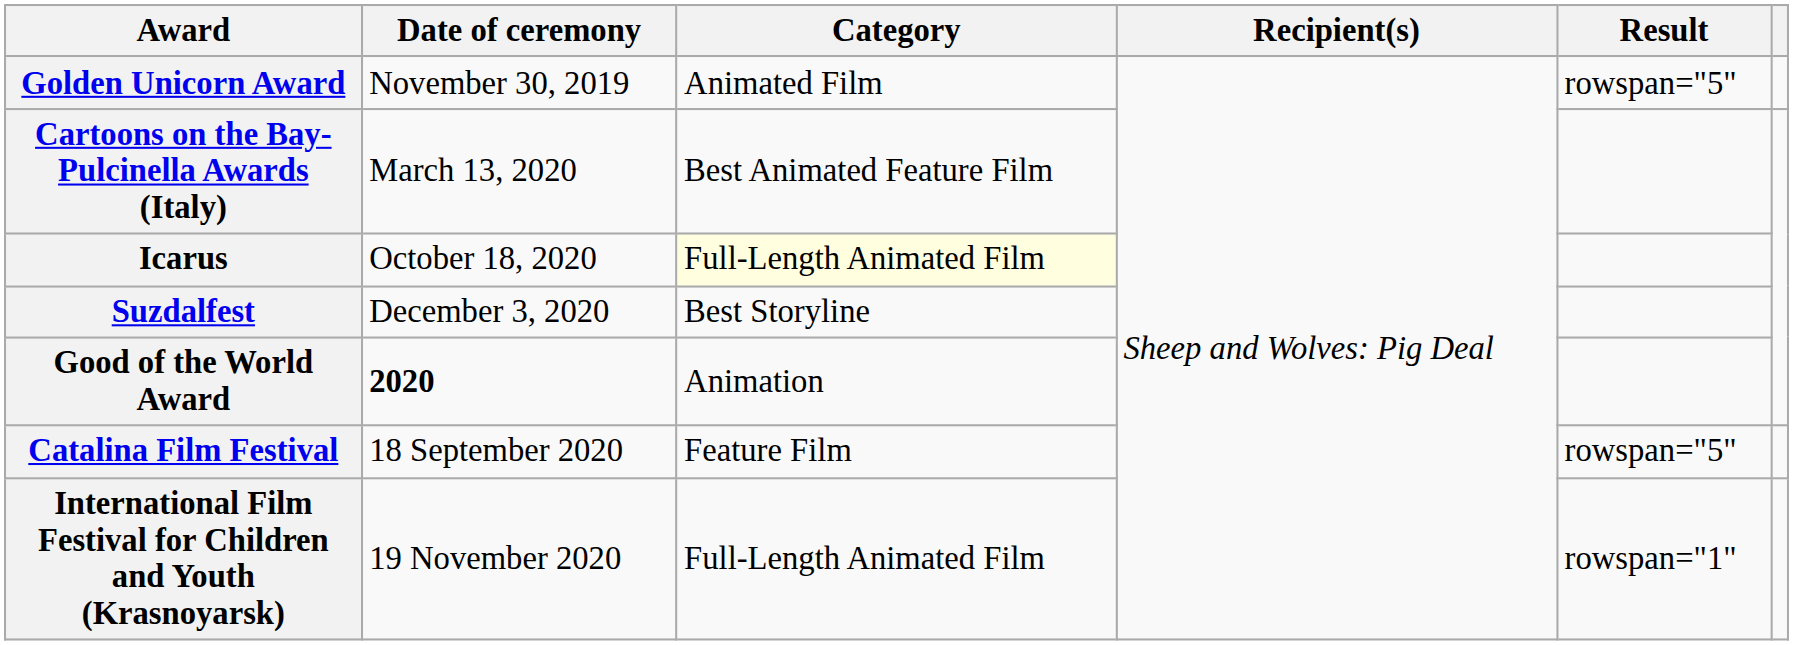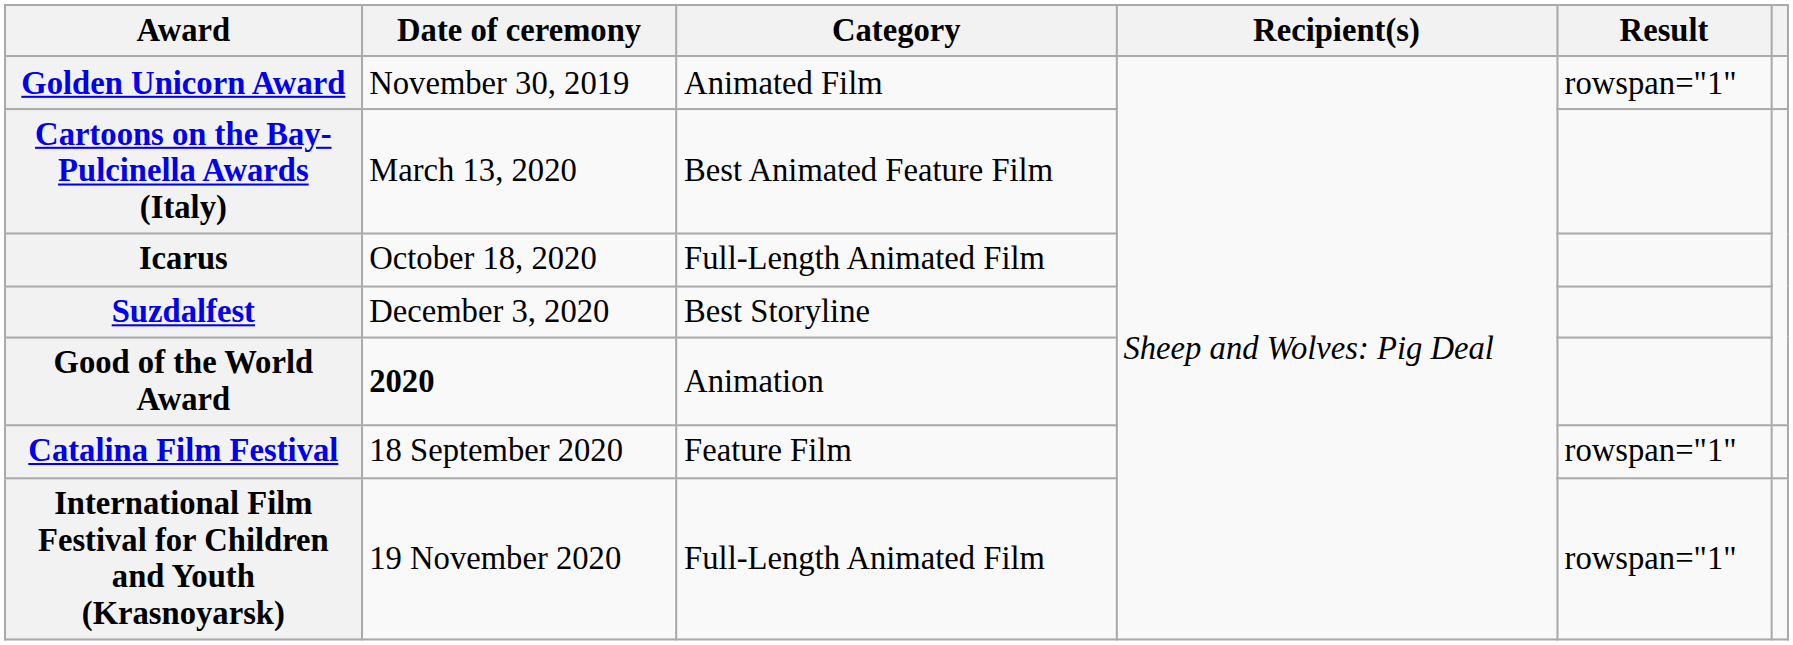(1651, 82) rowspan="5" -> (1651, 82) rowspan="1"
(865, 259) lightyellow background -> (865, 259) no background
(1651, 451) rowspan="5" -> (1651, 451) rowspan="1"
